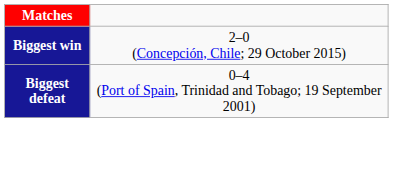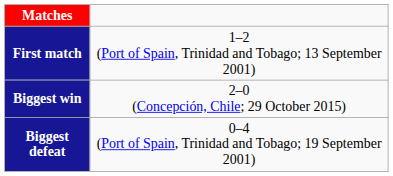+ row: (47, 53)
